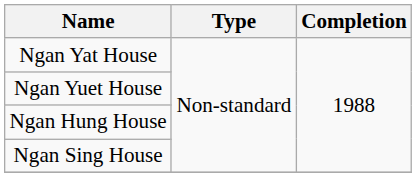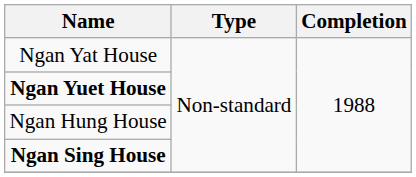(88, 88) normal -> (88, 88) bold
(88, 155) normal -> (88, 155) bold
